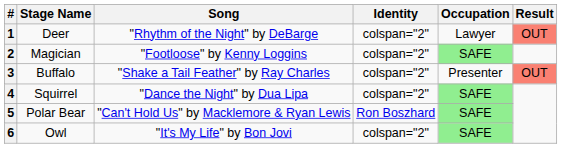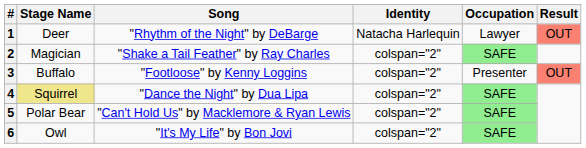(396, 34) colspan="2" -> (408, 34) Natacha Harlequin
(224, 53) "Footloose" by Kenny Loggins -> (224, 53) "Shake a Tail Feather" by Ray Charles
(224, 73) "Shake a Tail Feather" by Ray Charles -> (224, 73) "Footloose" by Kenny Loggins
(56, 93) no background -> (56, 93) khaki background
(396, 113) Ron Boszhard -> (408, 113) colspan="2"
